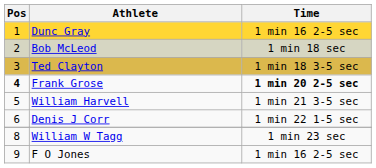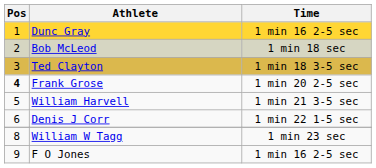(306, 84) bold -> (306, 84) normal
